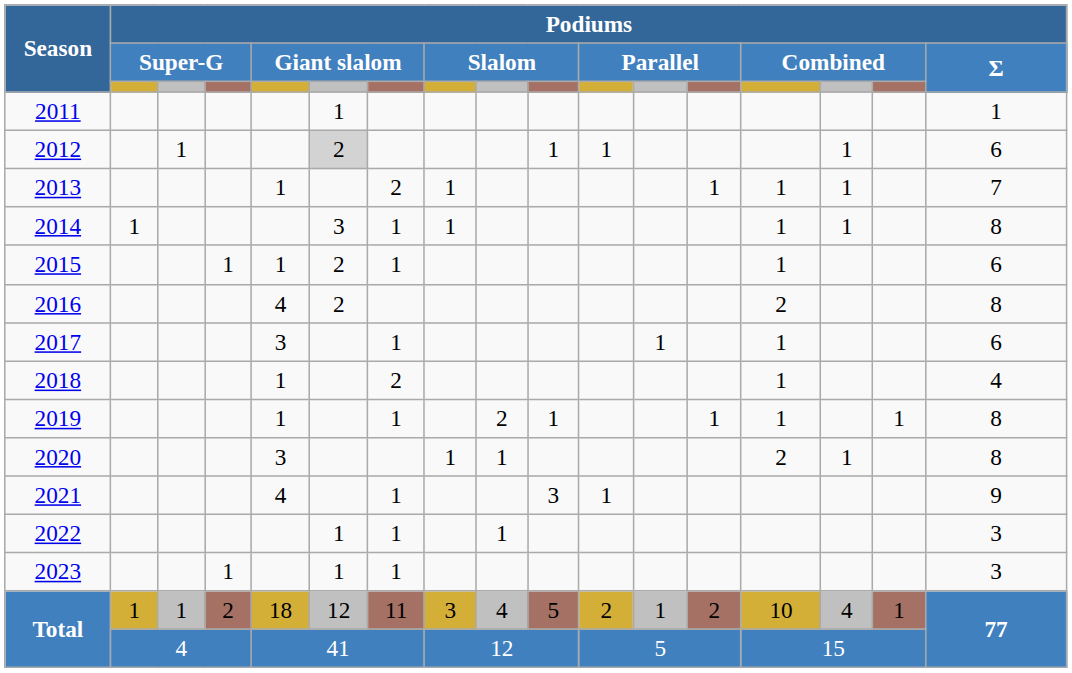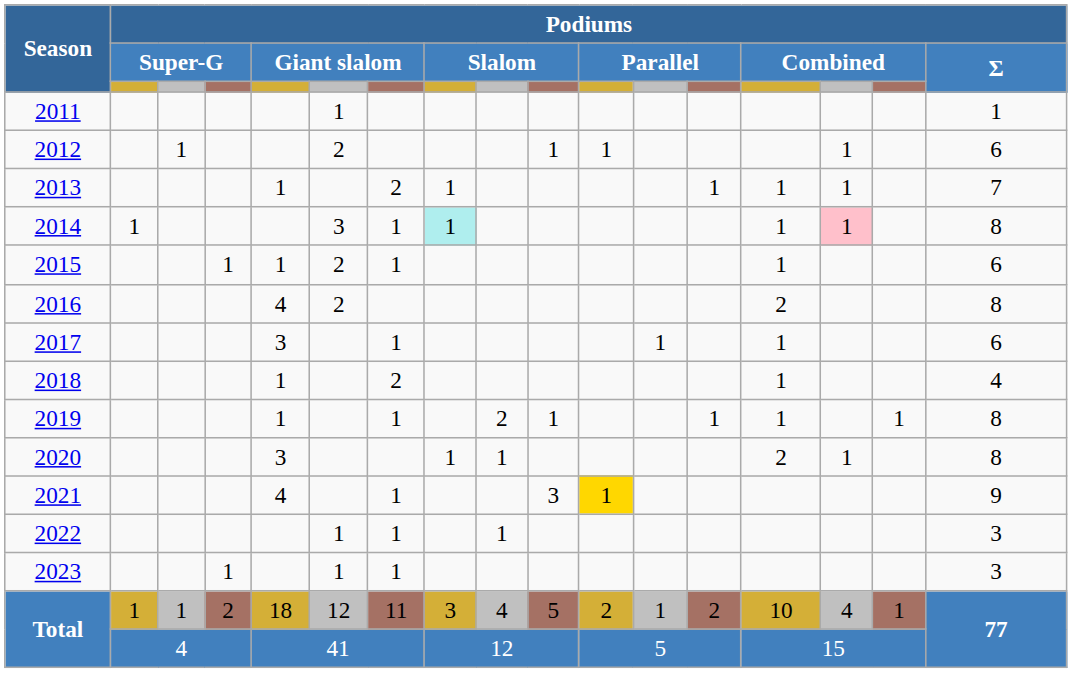(339, 149) lightgrey background -> (339, 149) no background
(450, 226) no background -> (450, 226) paleturquoise background
(847, 226) no background -> (847, 226) pink background
(606, 494) no background -> (606, 494) gold background
